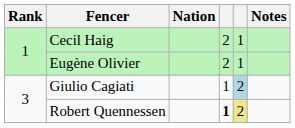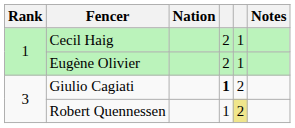(226, 87) normal -> (226, 87) bold
(240, 87) lightblue background -> (240, 87) no background
(226, 110) bold -> (226, 110) normal
